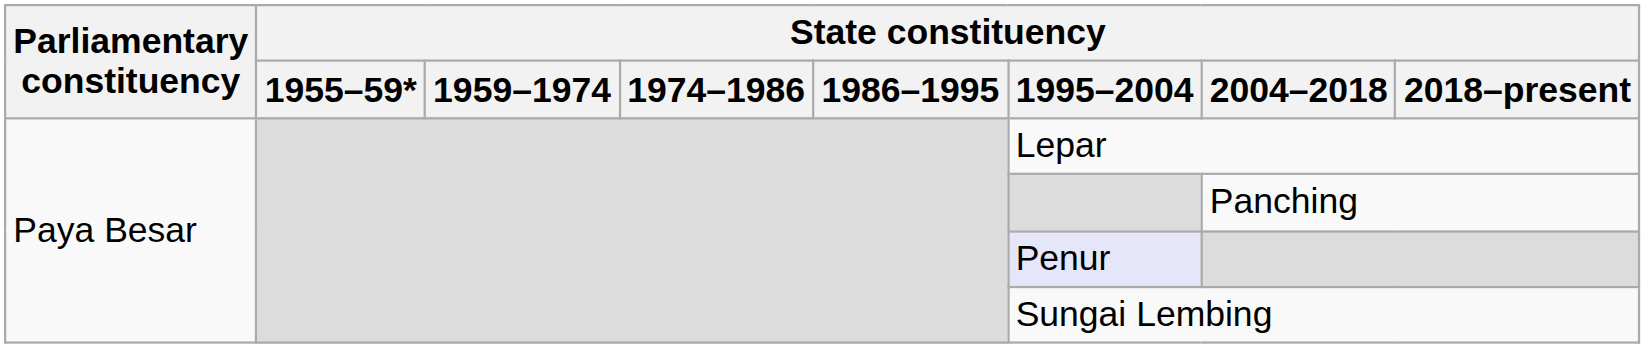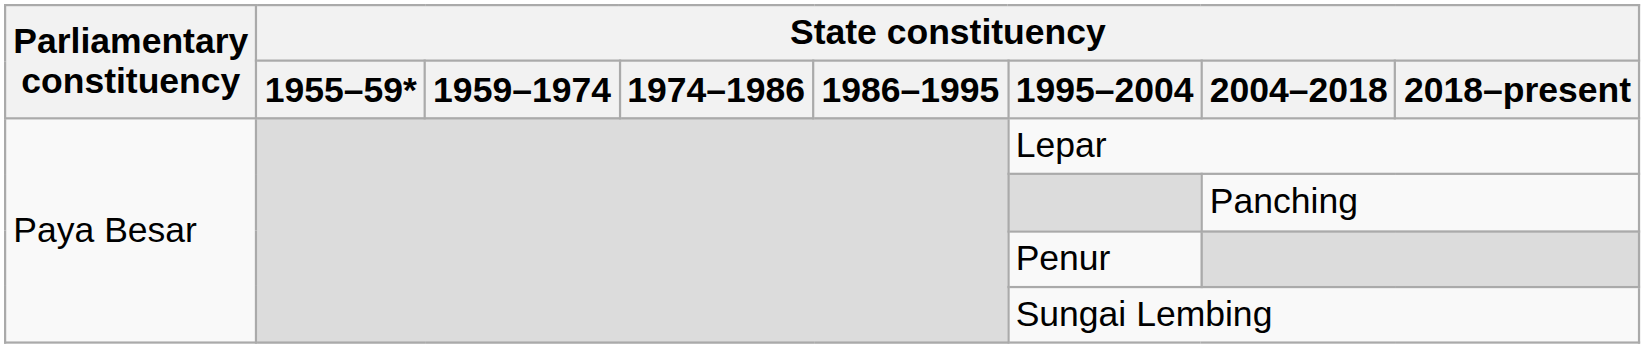(1063, 257) lavender background -> (1063, 257) no background
